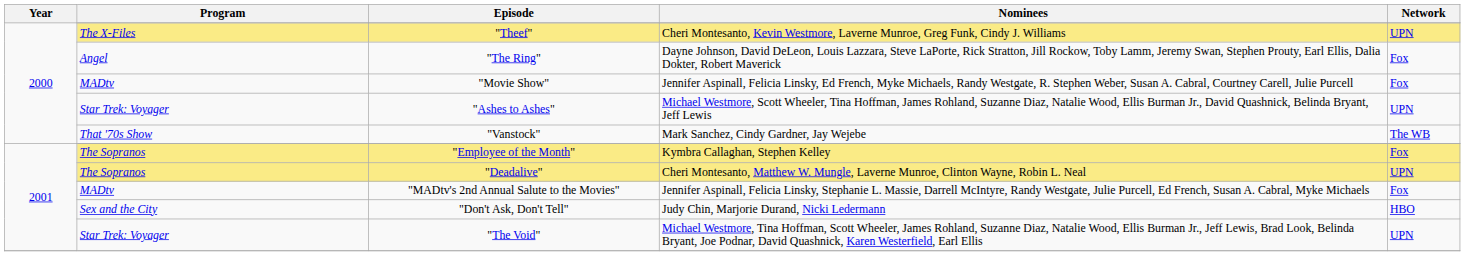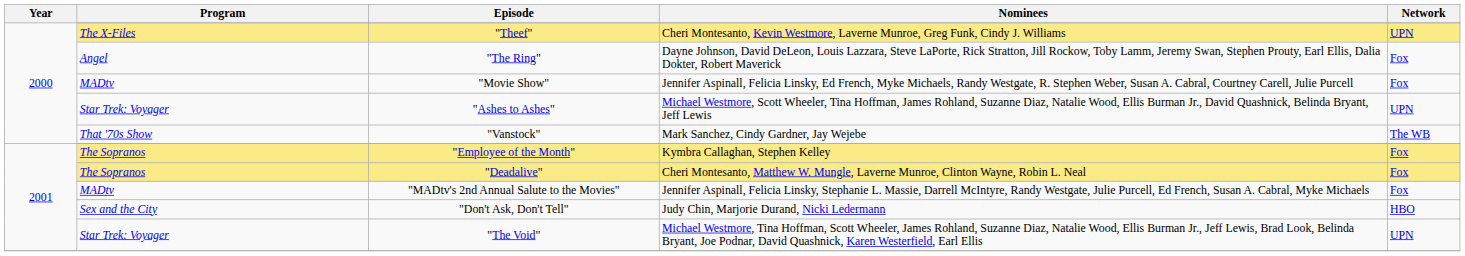(1402, 171) UPN -> (1399, 171) Fox
